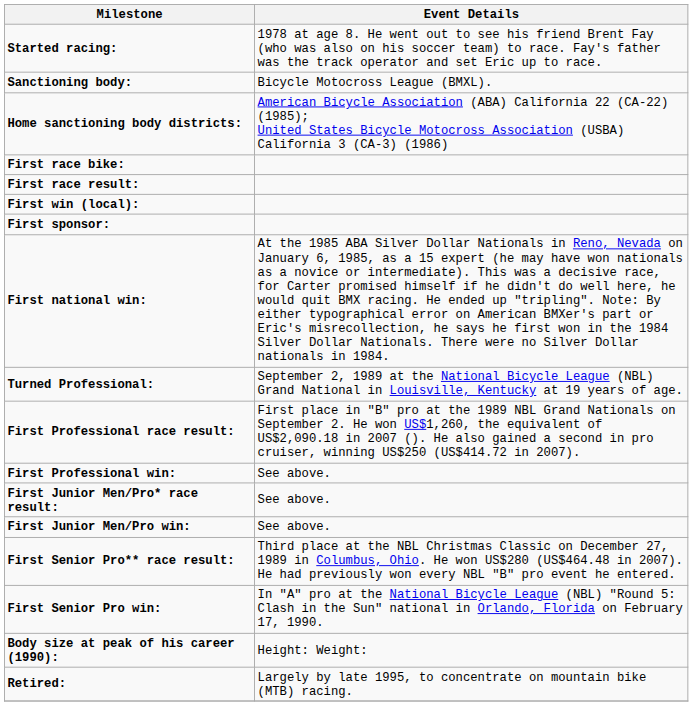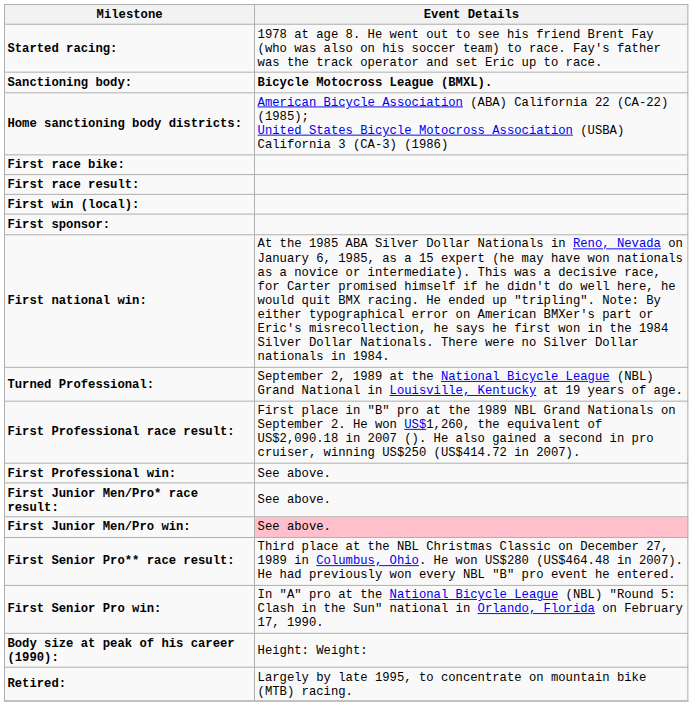(375, 82) normal -> (375, 82) bold
(294, 527) no background -> (294, 527) pink background
